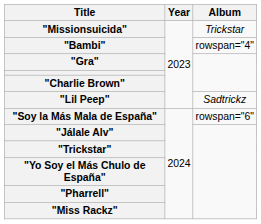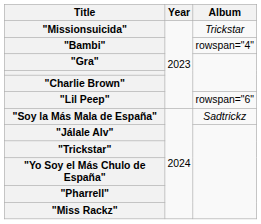(225, 100) Sadtrickz -> (225, 100) rowspan="6"
(225, 116) rowspan="6" -> (225, 116) Sadtrickz
